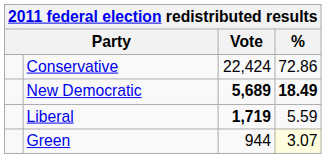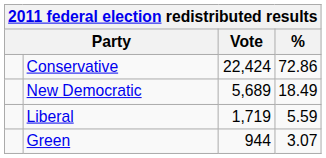(251, 91) bold -> (251, 91) normal
(298, 91) bold -> (298, 91) normal
(251, 116) bold -> (251, 116) normal
(302, 141) lightyellow background -> (302, 141) no background
